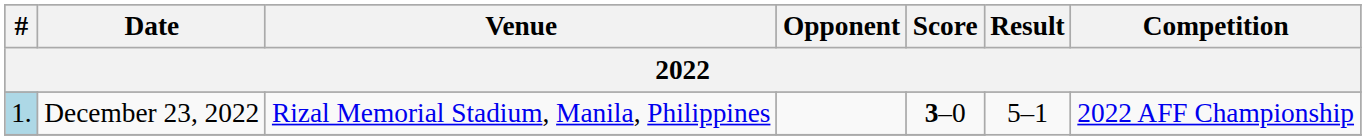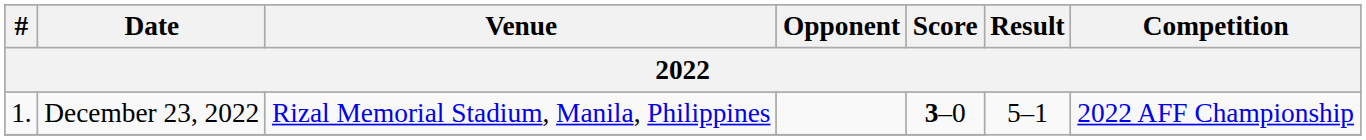(21, 112) lightblue background -> (21, 112) no background
